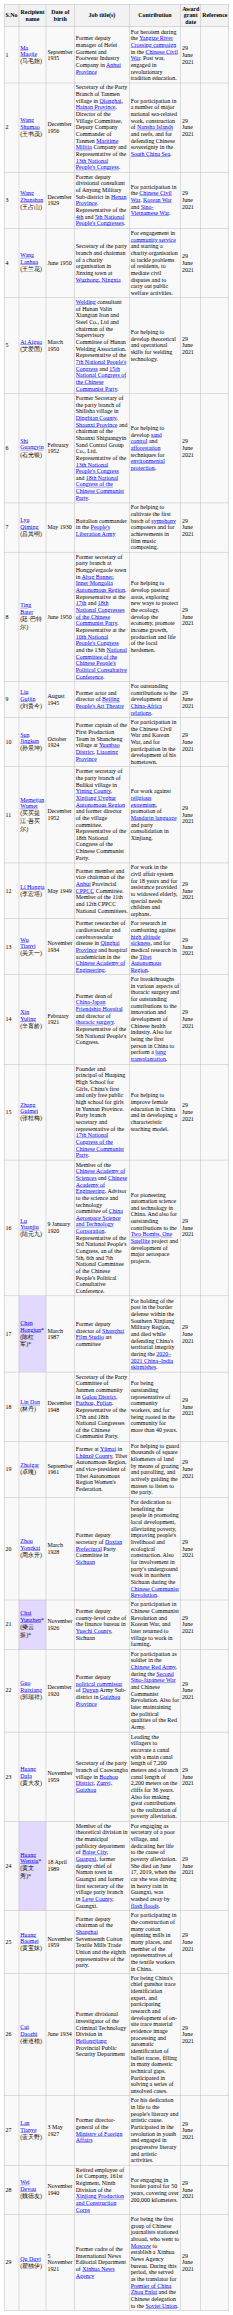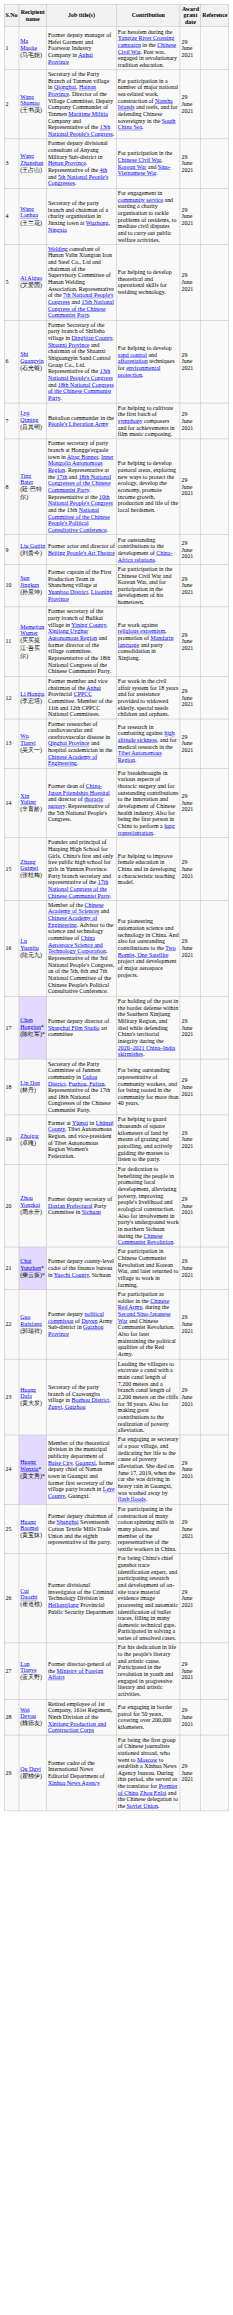- column: (60, 15)
